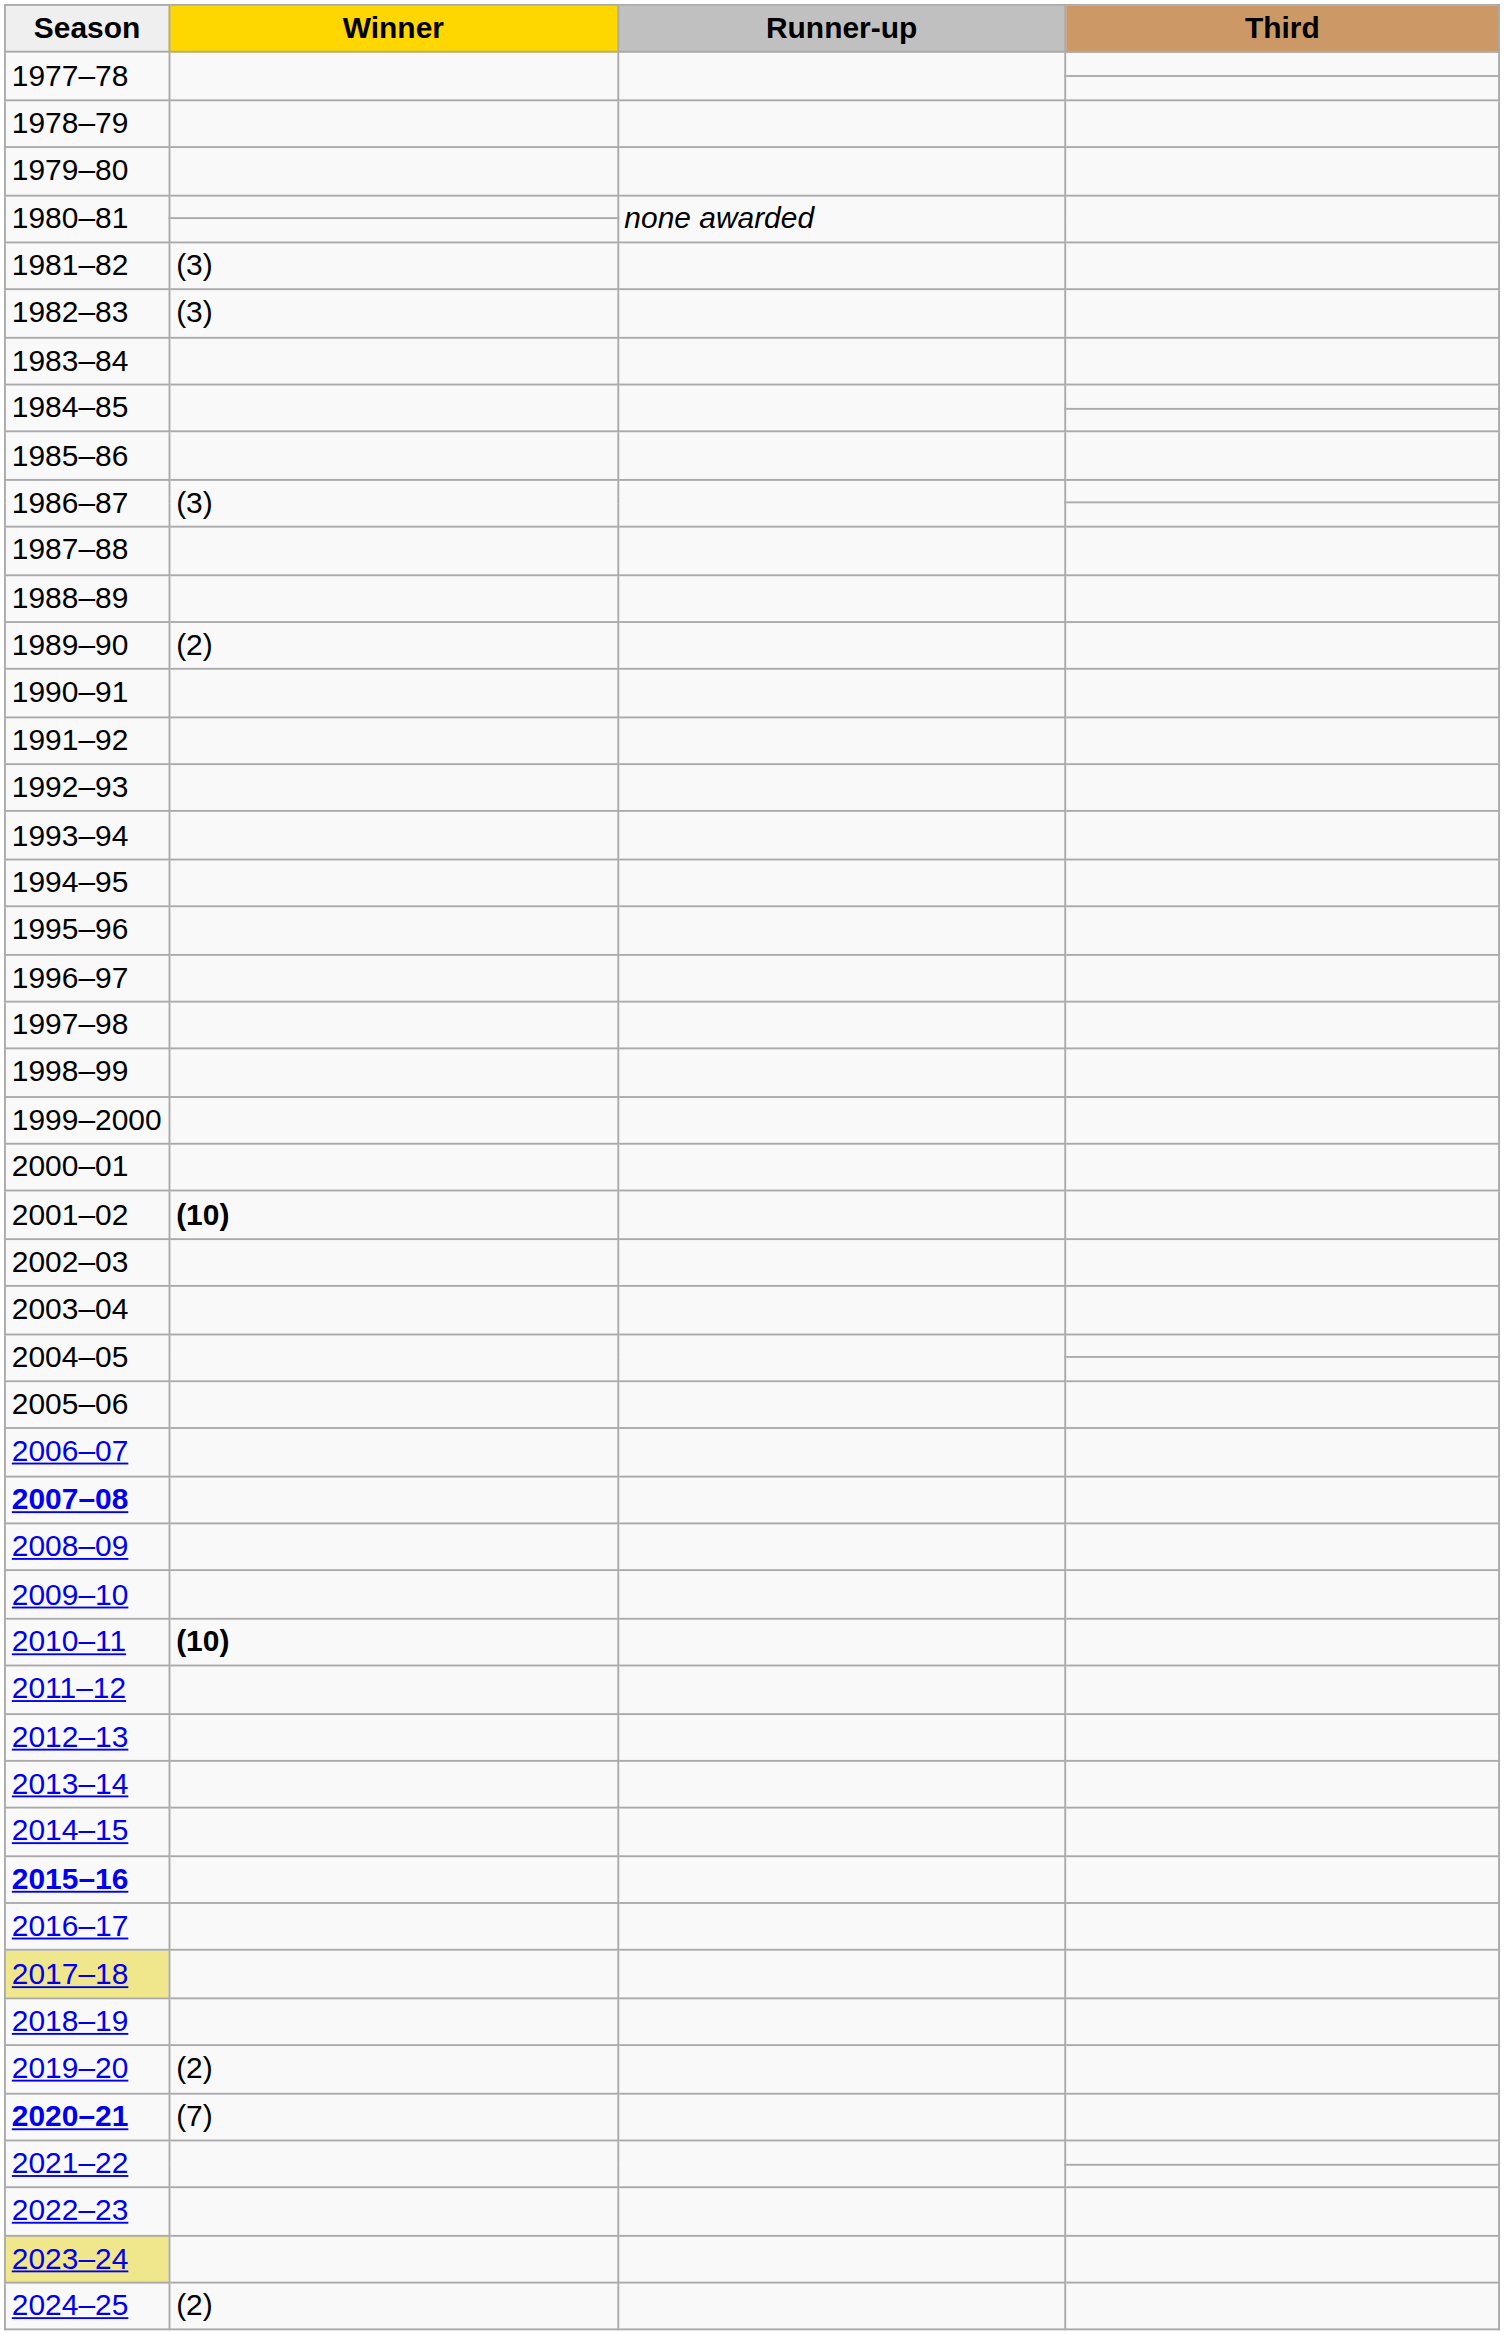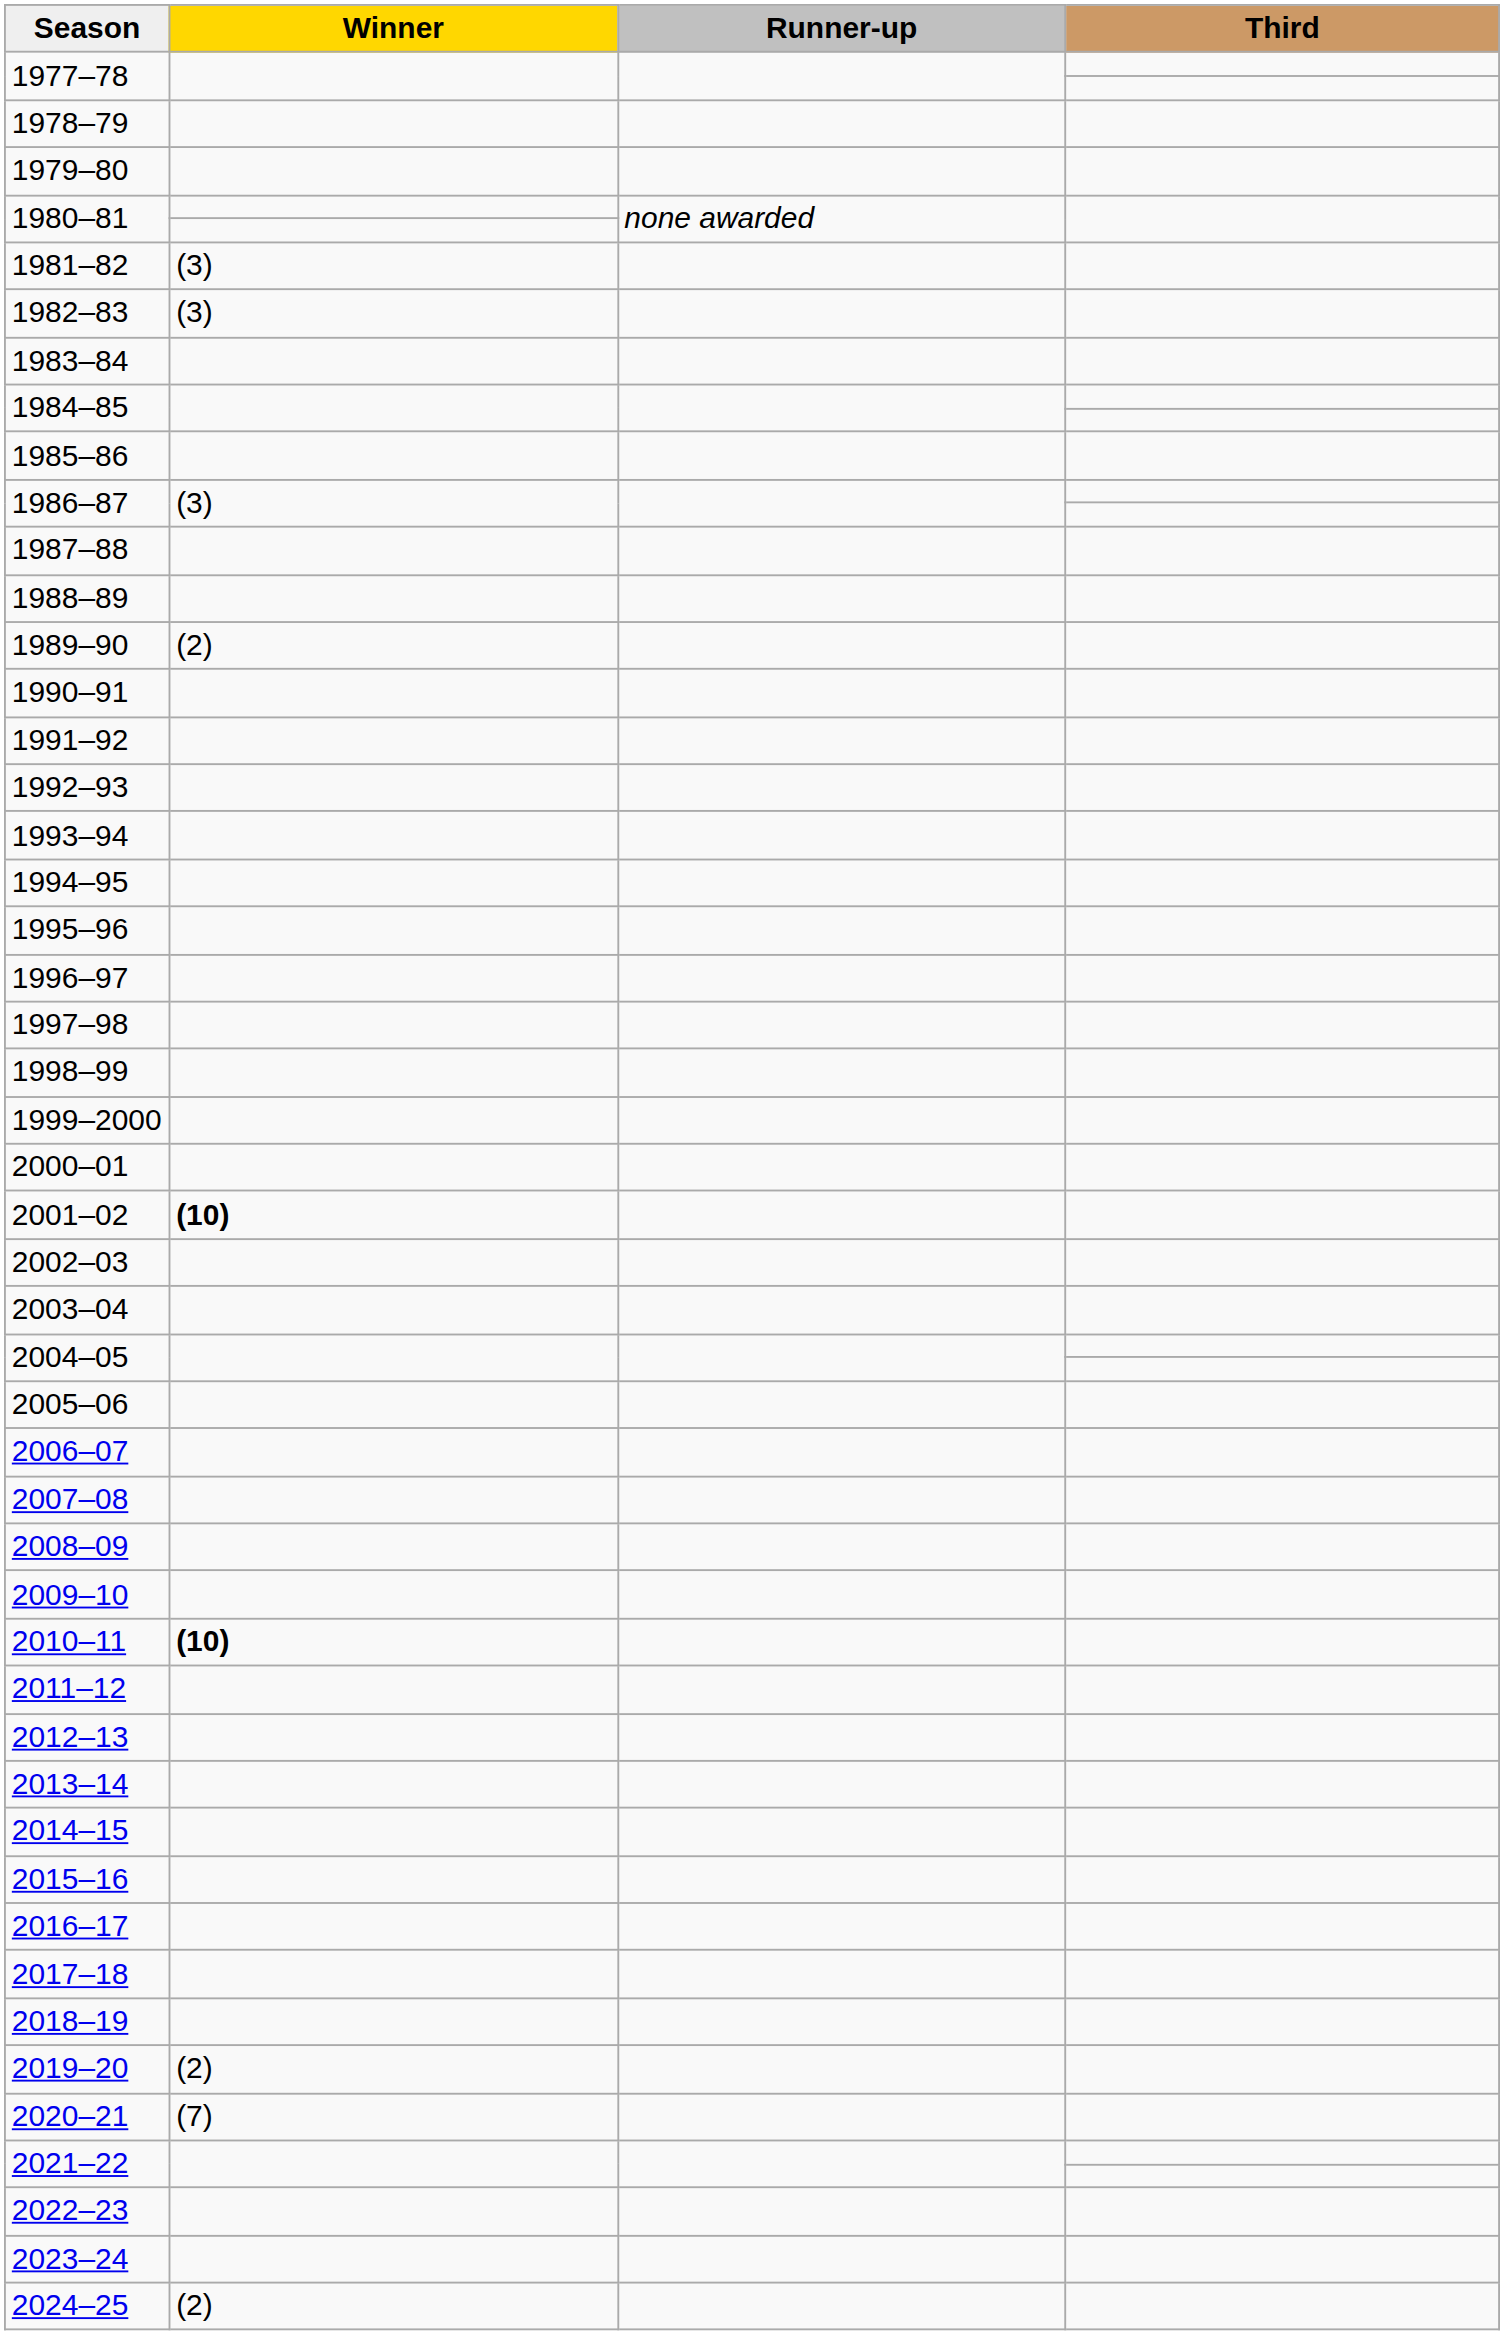(70, 1499) bold -> (70, 1499) normal
(70, 1878) bold -> (70, 1878) normal
(70, 1973) khaki background -> (70, 1973) no background
(70, 2116) bold -> (70, 2116) normal
(70, 2258) khaki background -> (70, 2258) no background
